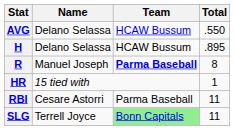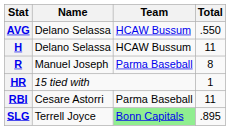(215, 47) .895 -> (210, 47) 11
(156, 64) bold -> (154, 64) normal
(215, 116) 11 -> (210, 116) .895
